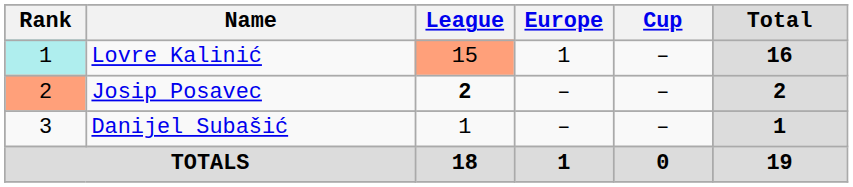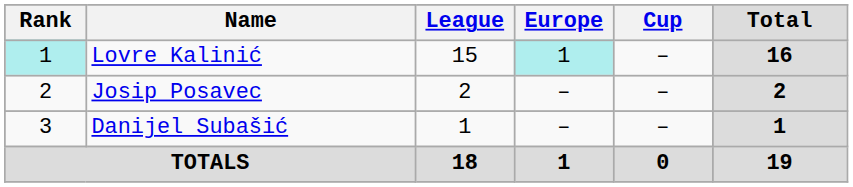(465, 58) lightsalmon background -> (465, 58) no background
(564, 58) no background -> (564, 58) paleturquoise background
(46, 93) lightsalmon background -> (46, 93) no background
(465, 93) bold -> (465, 93) normal
